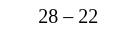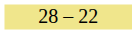(68, 16) no background -> (68, 16) khaki background
